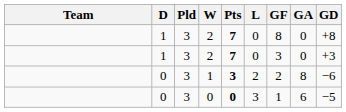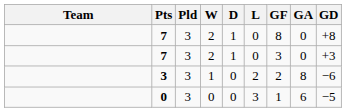columns swapped: (233, 14) <-> (163, 14)
